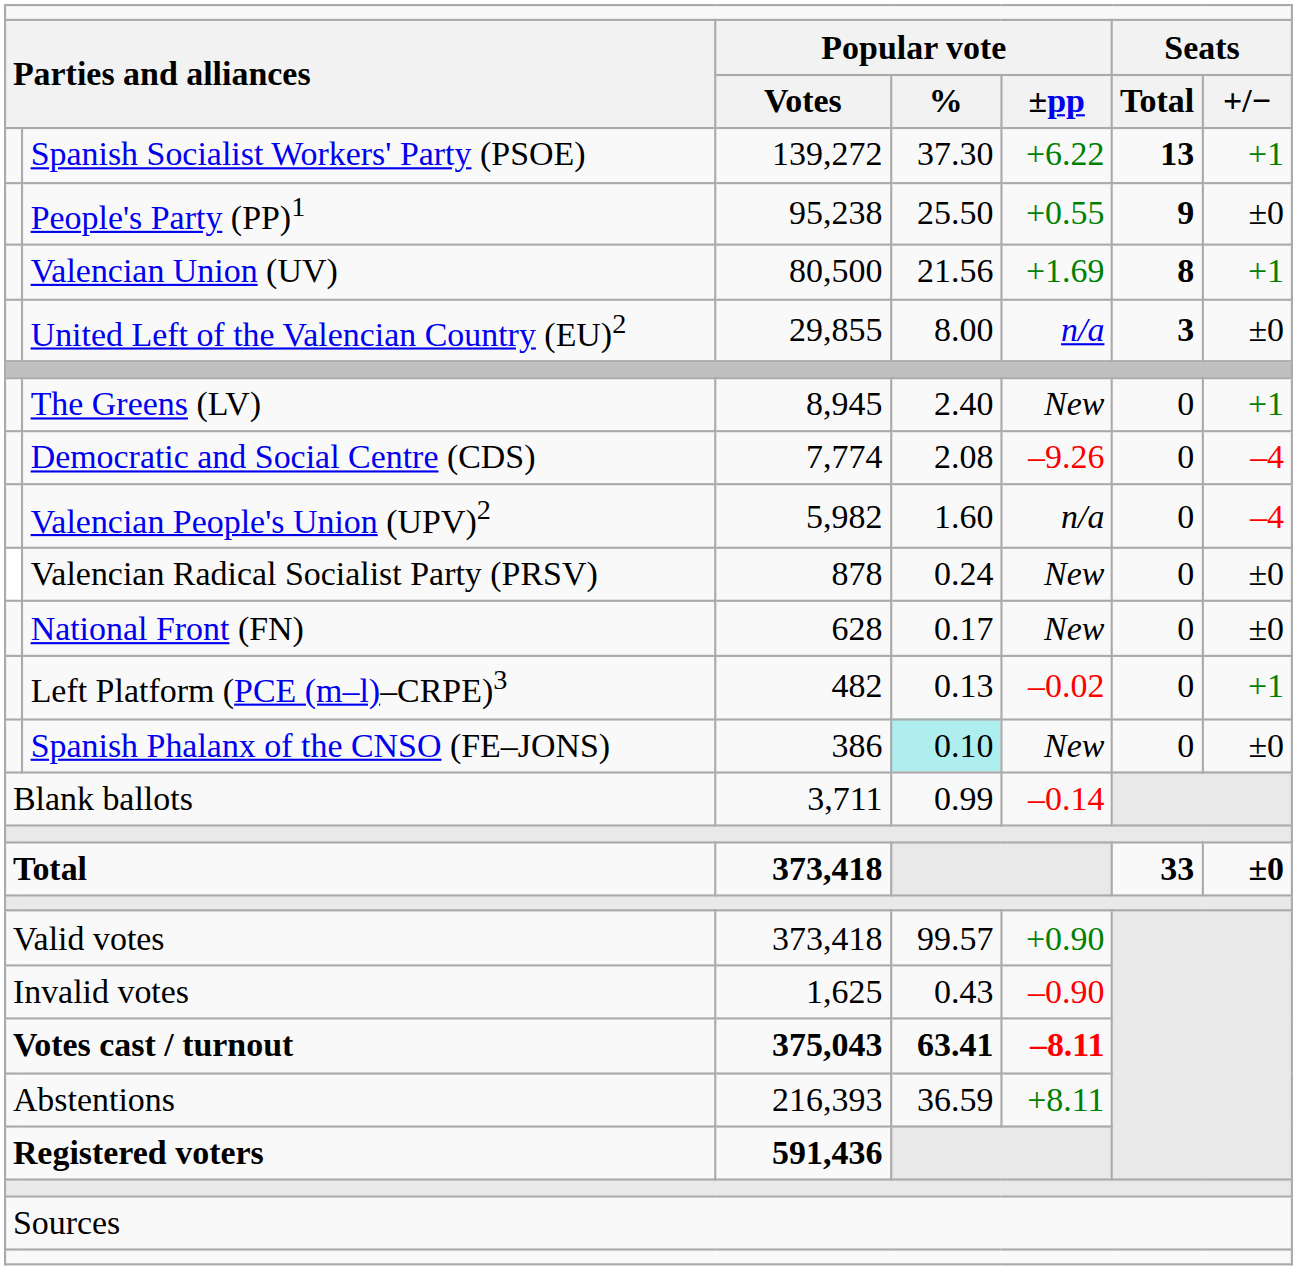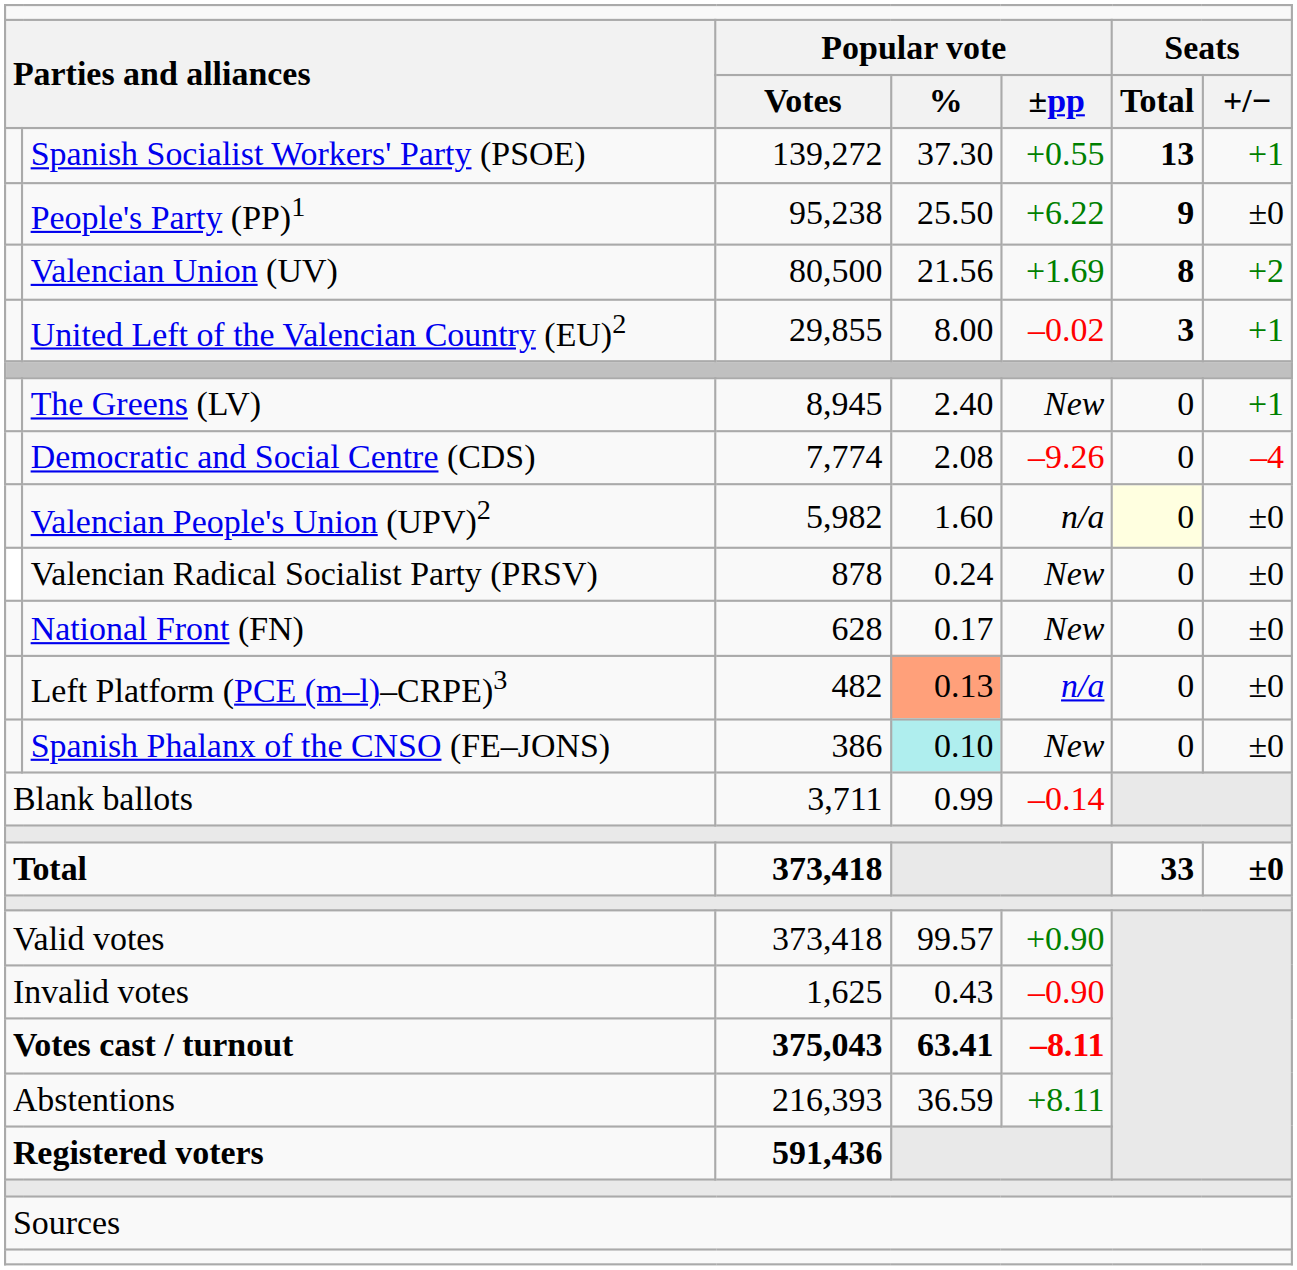(1065, 154) +6.22 -> (1065, 154) +0.55
(1065, 212) +0.55 -> (1065, 212) +6.22
(1266, 271) +1 -> (1266, 271) +2
(1083, 329) n/a -> (1066, 329) –0.02
(1266, 329) ±0 -> (1266, 329) +1
(1186, 515) no background -> (1186, 515) lightyellow background
(1267, 515) –4 -> (1266, 515) ±0
(964, 686) no background -> (964, 686) lightsalmon background
(1066, 686) –0.02 -> (1083, 686) n/a
(1266, 686) +1 -> (1266, 686) ±0
